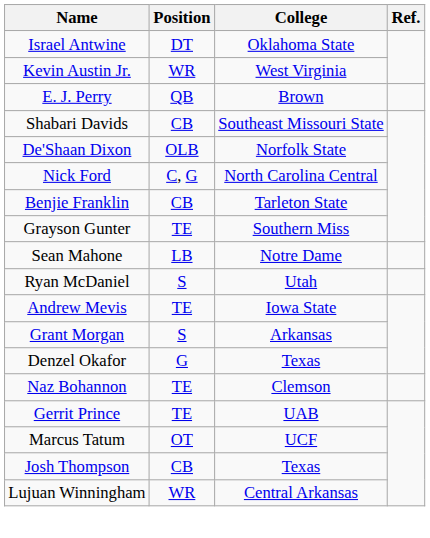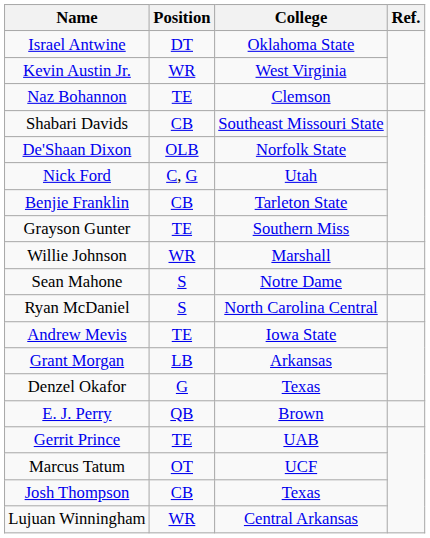rows swapped: (77, 387) <-> (77, 96)
(301, 176) North Carolina Central -> (301, 176) Utah
+ row: (77, 255)
(182, 255) LB -> (182, 281) S
(301, 281) Utah -> (301, 307) North Carolina Central
(182, 334) S -> (182, 360) LB
